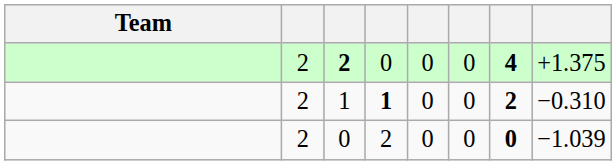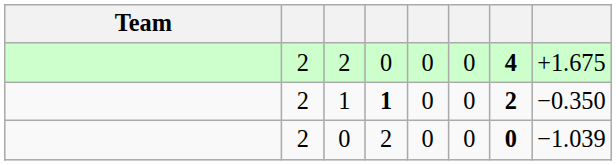(344, 62) bold -> (344, 62) normal
(571, 62) +1.375 -> (571, 62) +1.675
(571, 100) −0.310 -> (571, 100) −0.350
